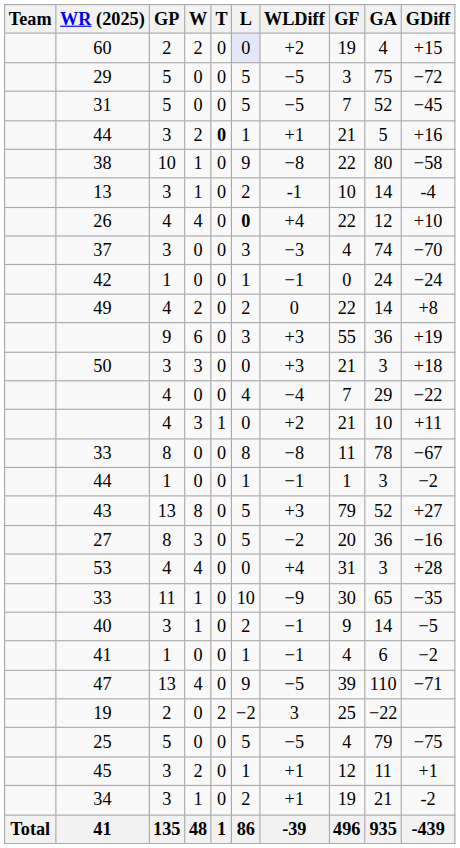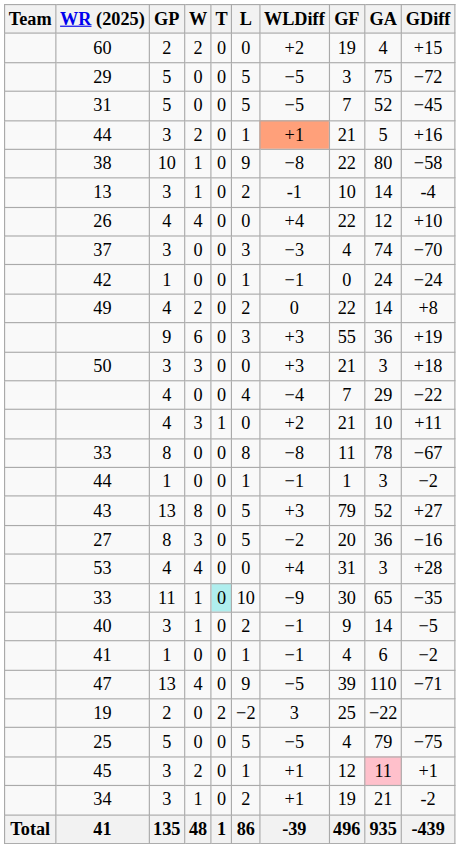(246, 47) lavender background -> (246, 47) no background
(222, 134) bold -> (222, 134) normal
(294, 134) no background -> (294, 134) lightsalmon background
(246, 221) bold -> (246, 221) normal
(222, 597) no background -> (222, 597) paleturquoise background
(383, 771) no background -> (383, 771) pink background
